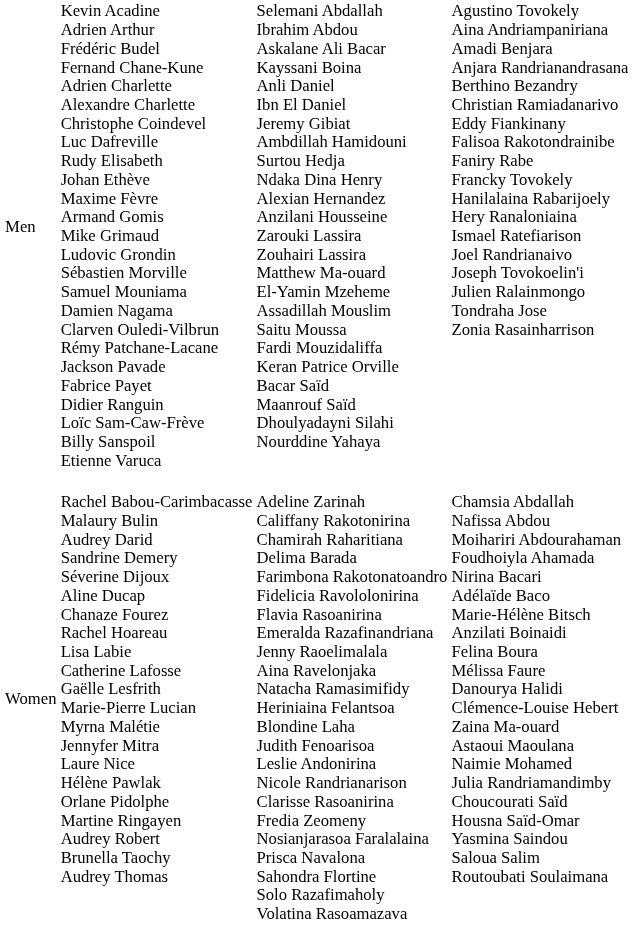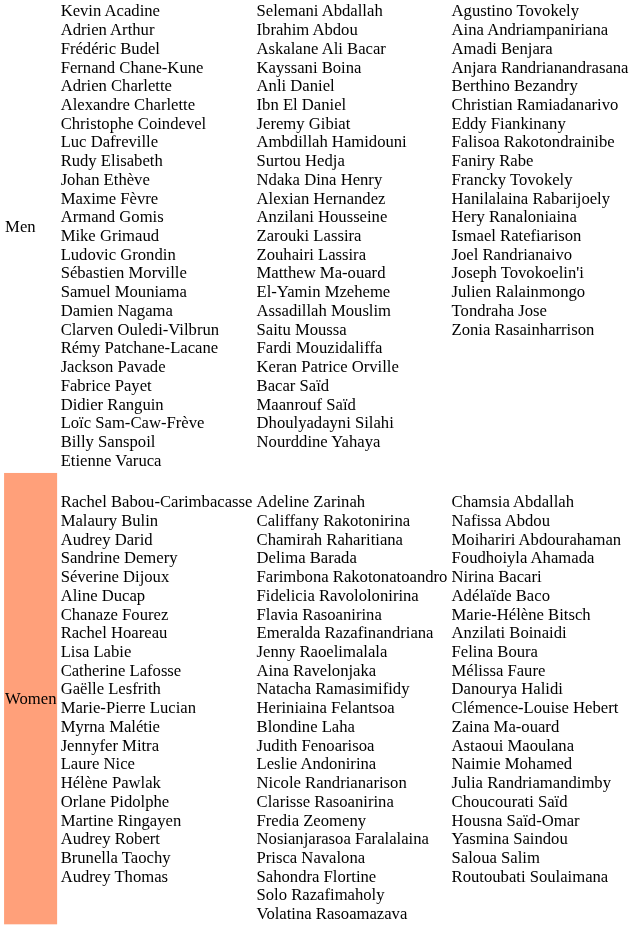(31, 698) no background -> (31, 698) lightsalmon background
